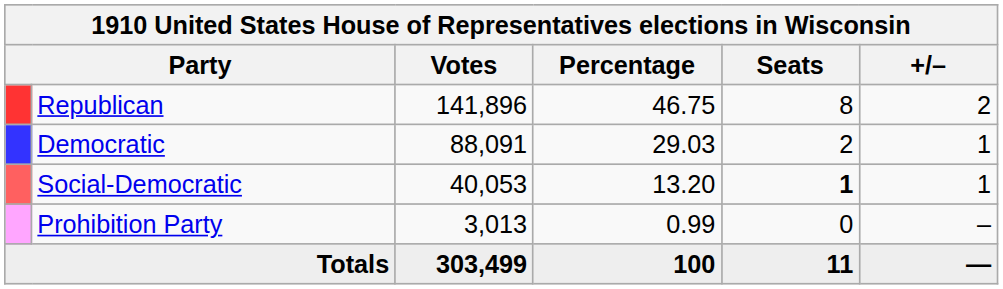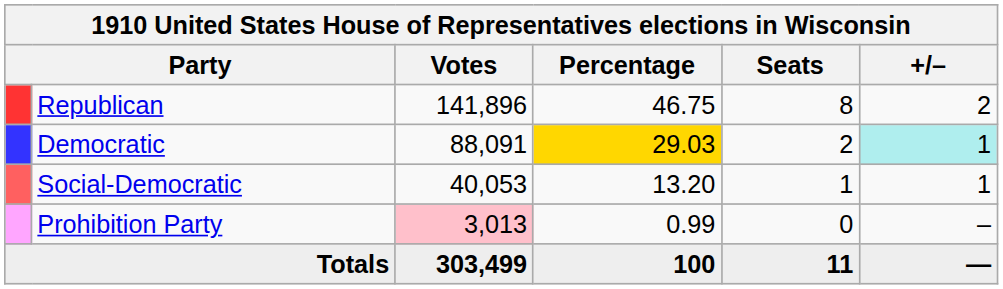(684, 145) no background -> (684, 145) gold background
(984, 145) no background -> (984, 145) paleturquoise background
(846, 185) bold -> (846, 185) normal
(496, 225) no background -> (496, 225) pink background
